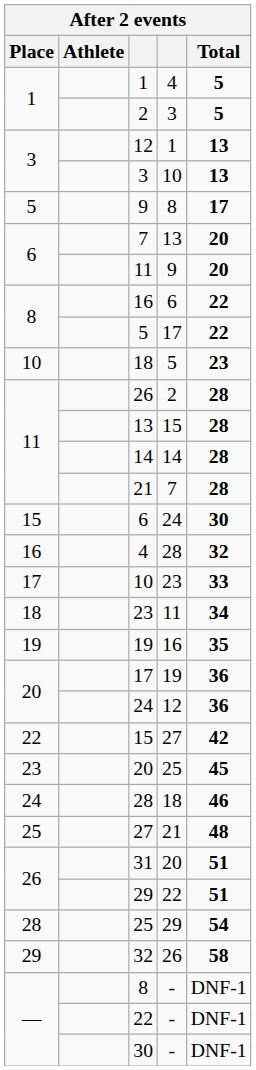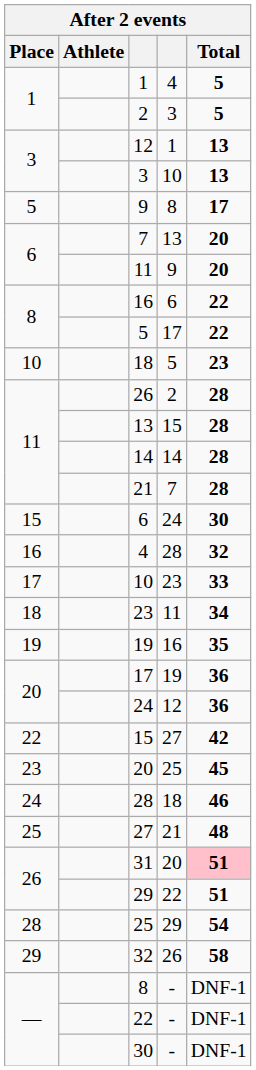(219, 862) no background -> (219, 862) pink background
